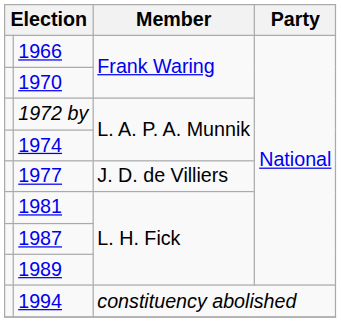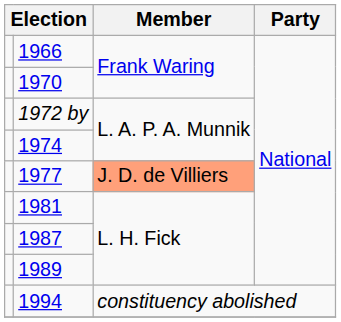(163, 176) no background -> (163, 176) lightsalmon background
